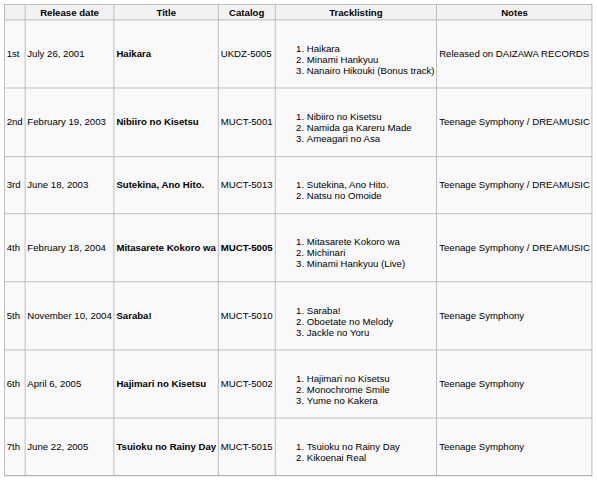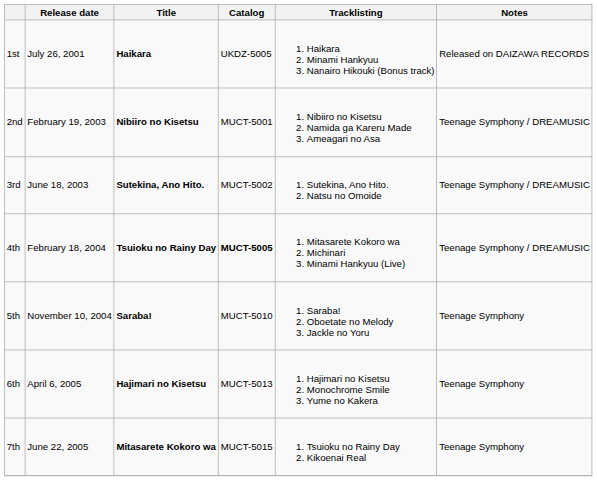(247, 185) MUCT-5013 -> (247, 185) MUCT-5002
(166, 248) Mitasarete Kokoro wa -> (166, 248) Tsuioku no Rainy Day
(247, 384) MUCT-5002 -> (247, 384) MUCT-5013
(166, 447) Tsuioku no Rainy Day -> (166, 447) Mitasarete Kokoro wa
